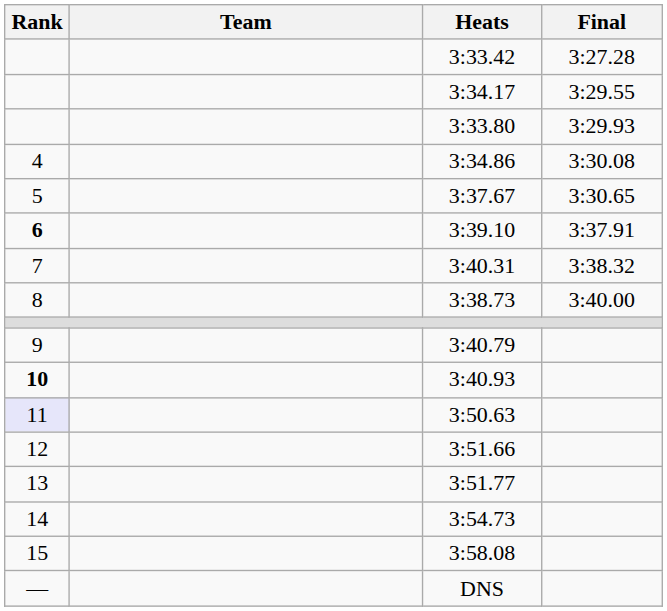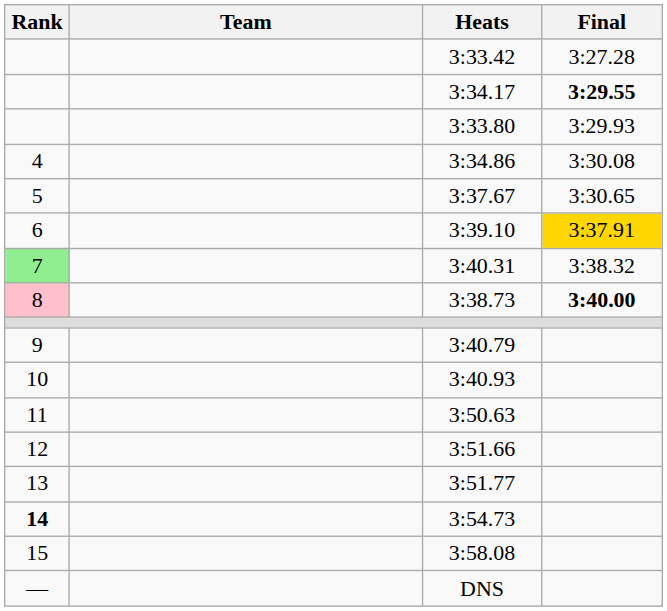(602, 91) normal -> (602, 91) bold
(37, 230) bold -> (37, 230) normal
(602, 230) no background -> (602, 230) gold background
(37, 265) no background -> (37, 265) lightgreen background
(37, 299) no background -> (37, 299) pink background
(602, 299) normal -> (602, 299) bold
(37, 379) bold -> (37, 379) normal
(37, 414) lavender background -> (37, 414) no background
(37, 518) normal -> (37, 518) bold
